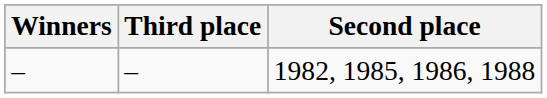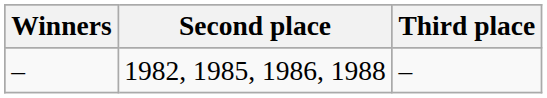columns swapped: (405, 26) <-> (193, 26)
